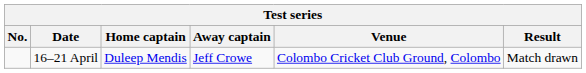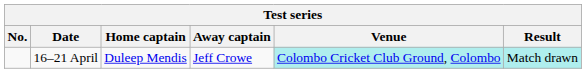(389, 57) no background -> (389, 57) paleturquoise background
(542, 57) no background -> (542, 57) paleturquoise background
